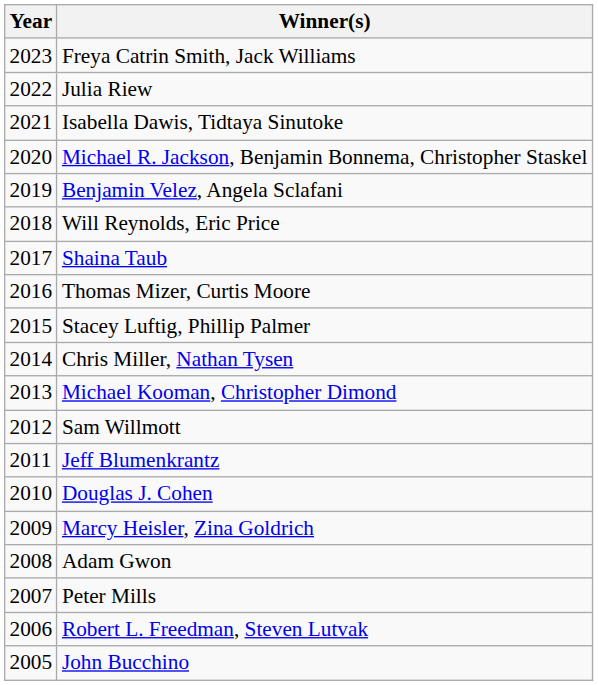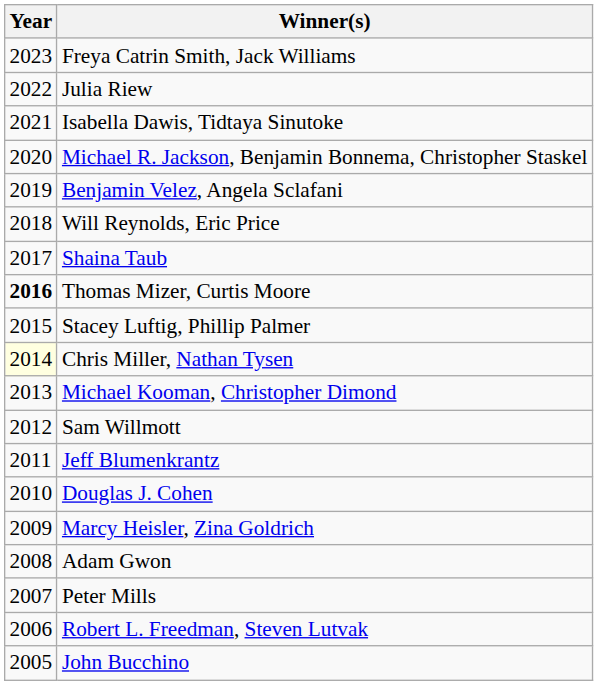(31, 291) normal -> (31, 291) bold
(31, 358) no background -> (31, 358) lightyellow background
